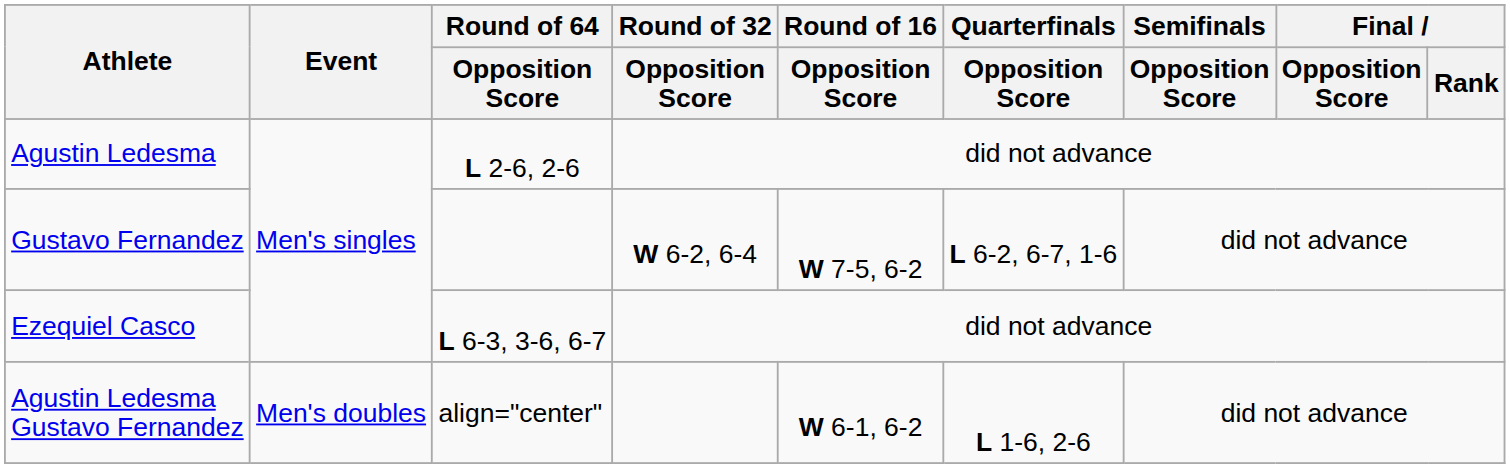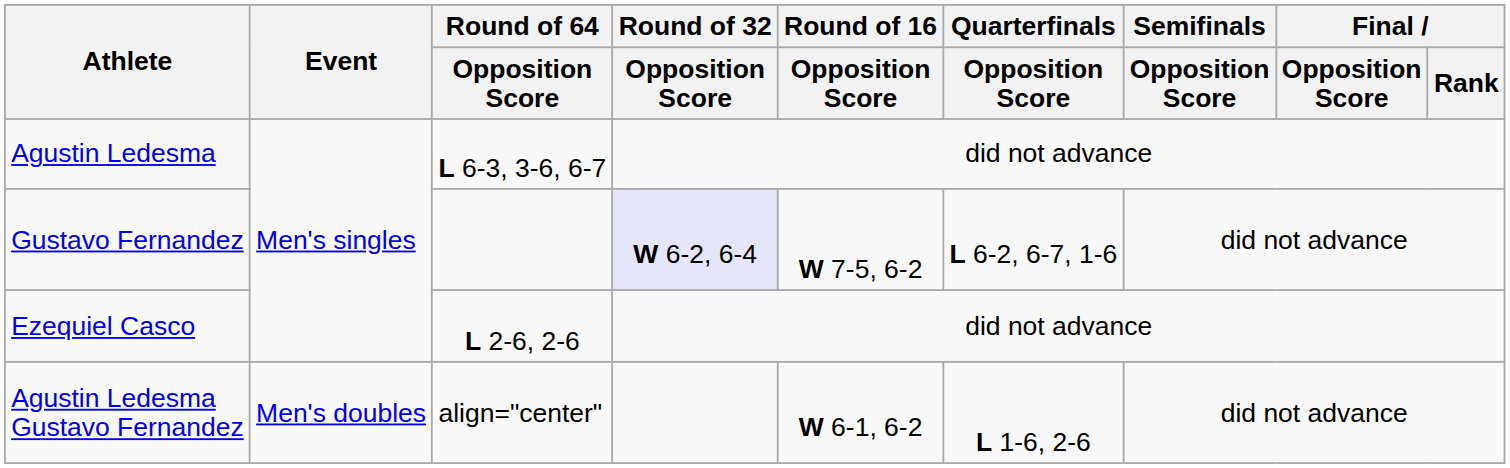(522, 169) L 2-6, 2-6 -> (522, 169) L 6-3, 3-6, 6-7
(695, 255) no background -> (695, 255) lavender background
(522, 341) L 6-3, 3-6, 6-7 -> (522, 341) L 2-6, 2-6
